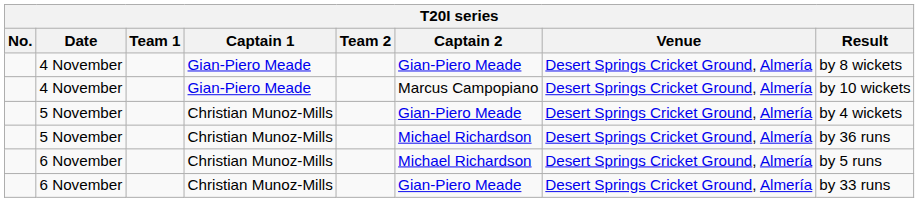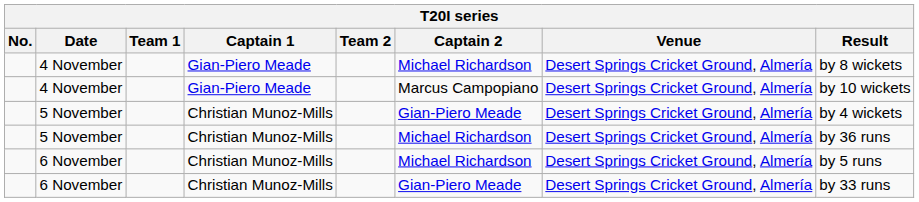(460, 64) Gian-Piero Meade -> (465, 64) Michael Richardson
